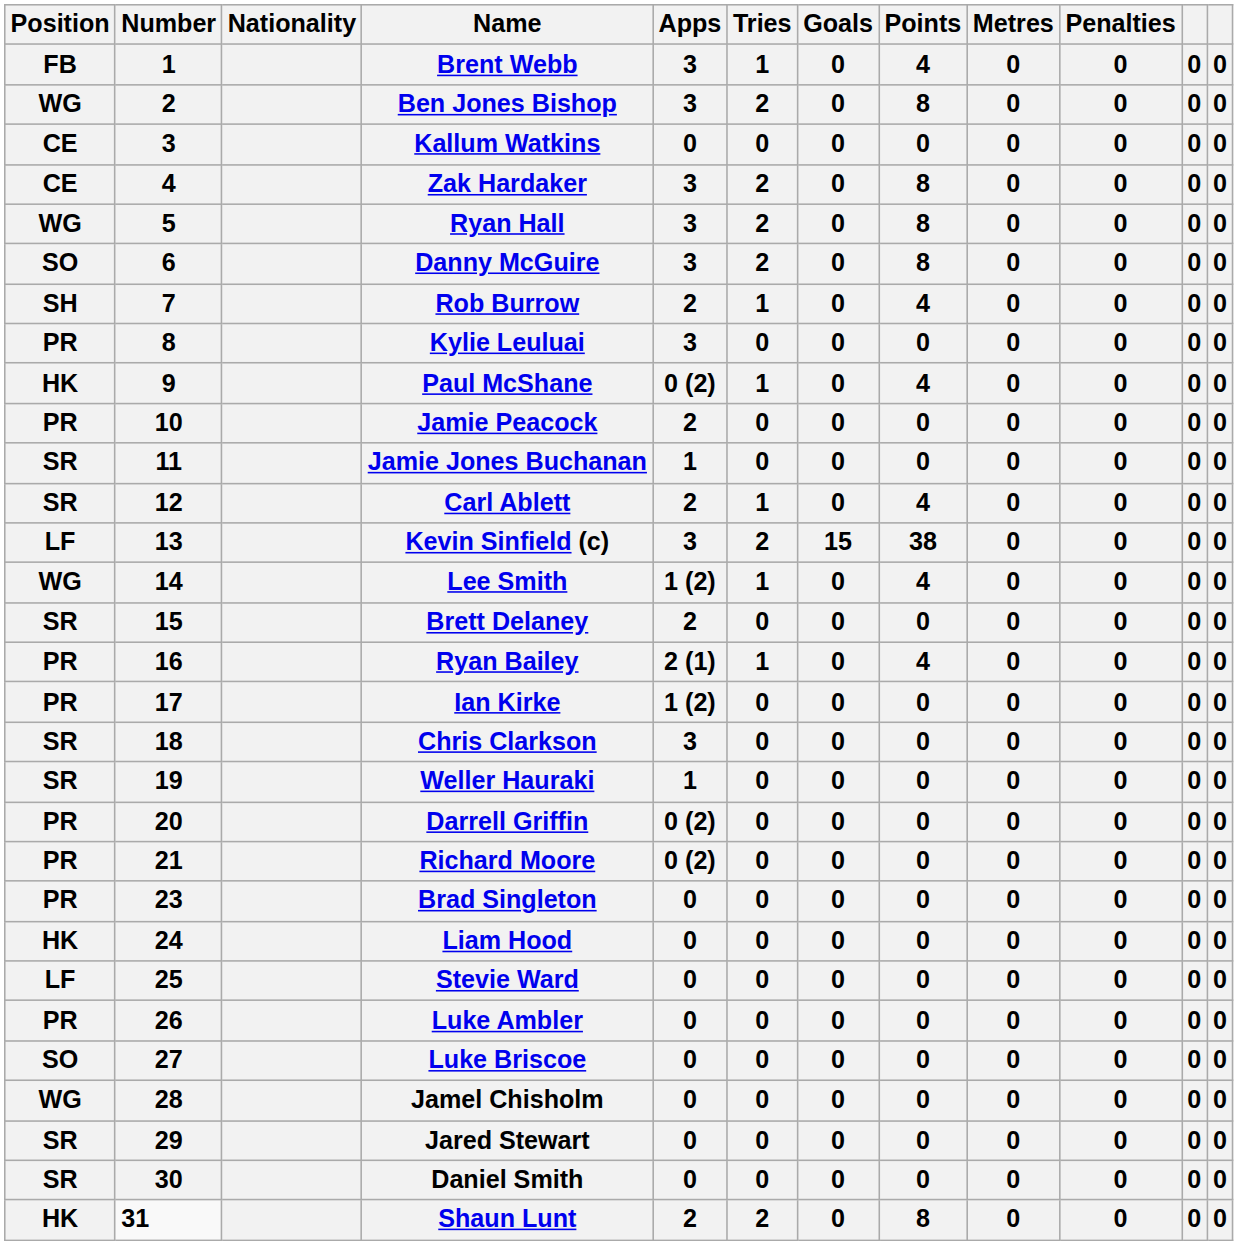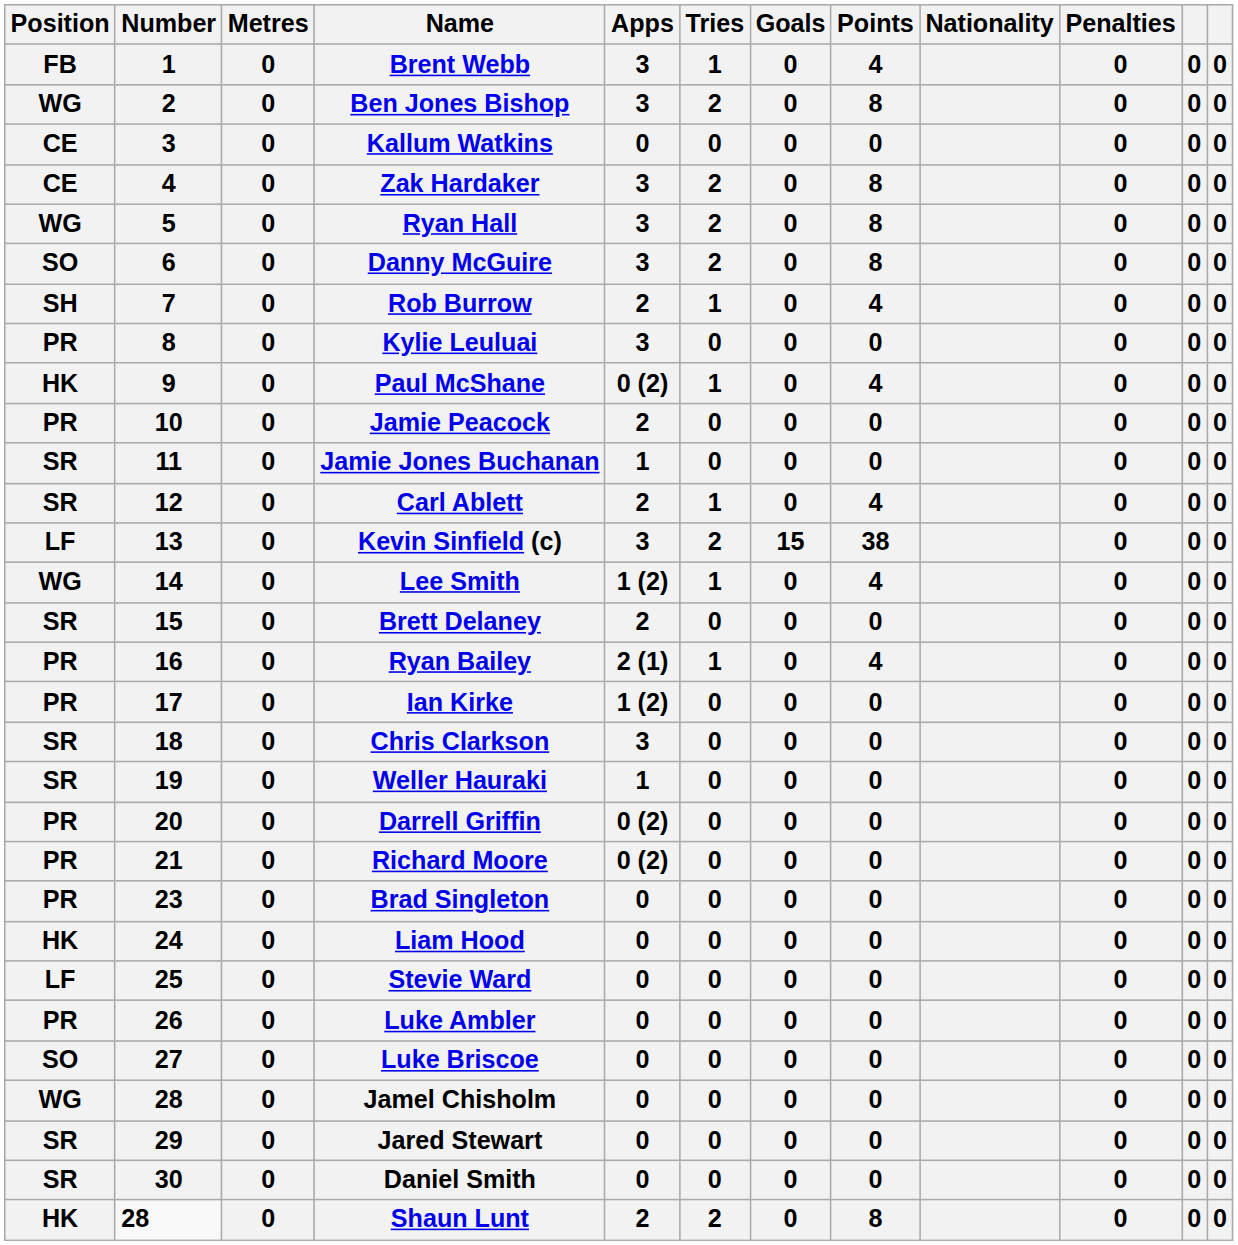columns swapped: (292, 1180) <-> (1013, 1179)
(135, 1219) 31 -> (135, 1219) 28
